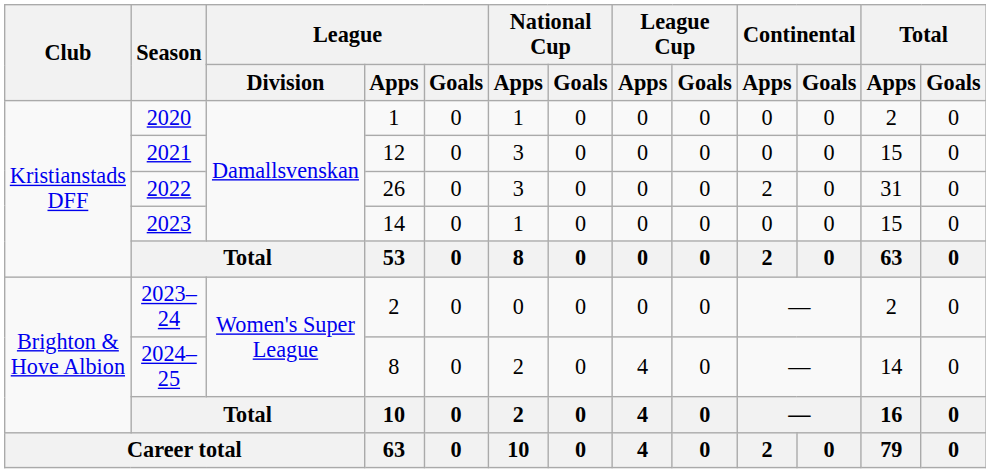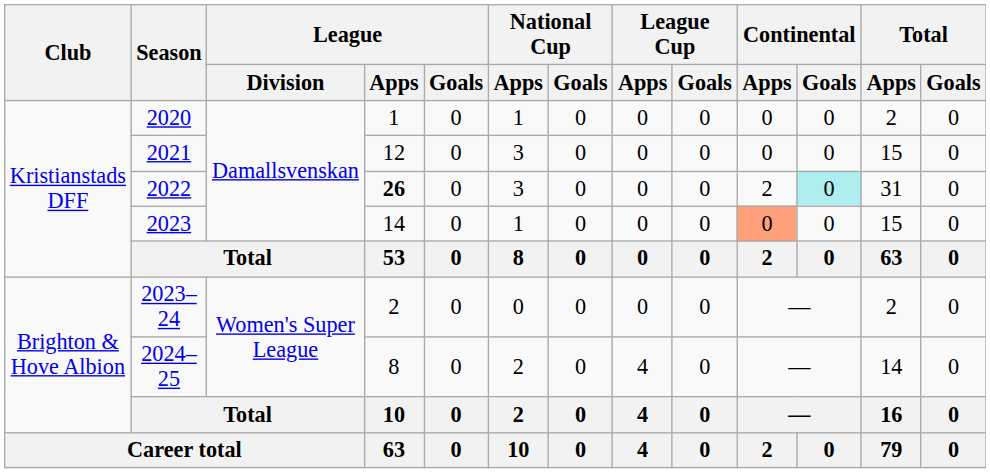(394, 188) normal -> (394, 188) bold
(829, 188) no background -> (829, 188) paleturquoise background
(767, 223) no background -> (767, 223) lightsalmon background
